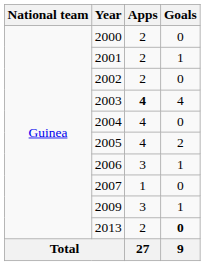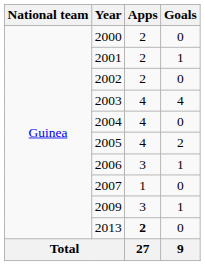(143, 100) bold -> (143, 100) normal
(143, 228) normal -> (143, 228) bold
(180, 228) bold -> (180, 228) normal
